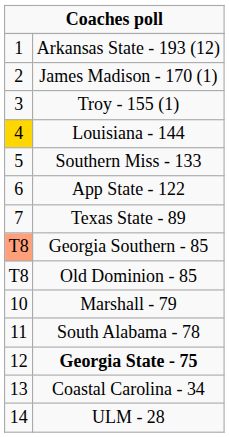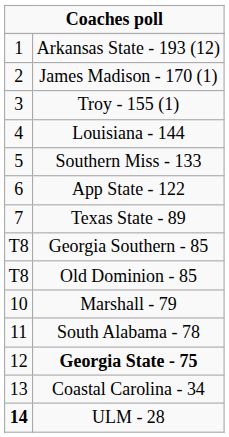(19, 133) gold background -> (19, 133) no background
(19, 246) lightsalmon background -> (19, 246) no background
(19, 417) normal -> (19, 417) bold
